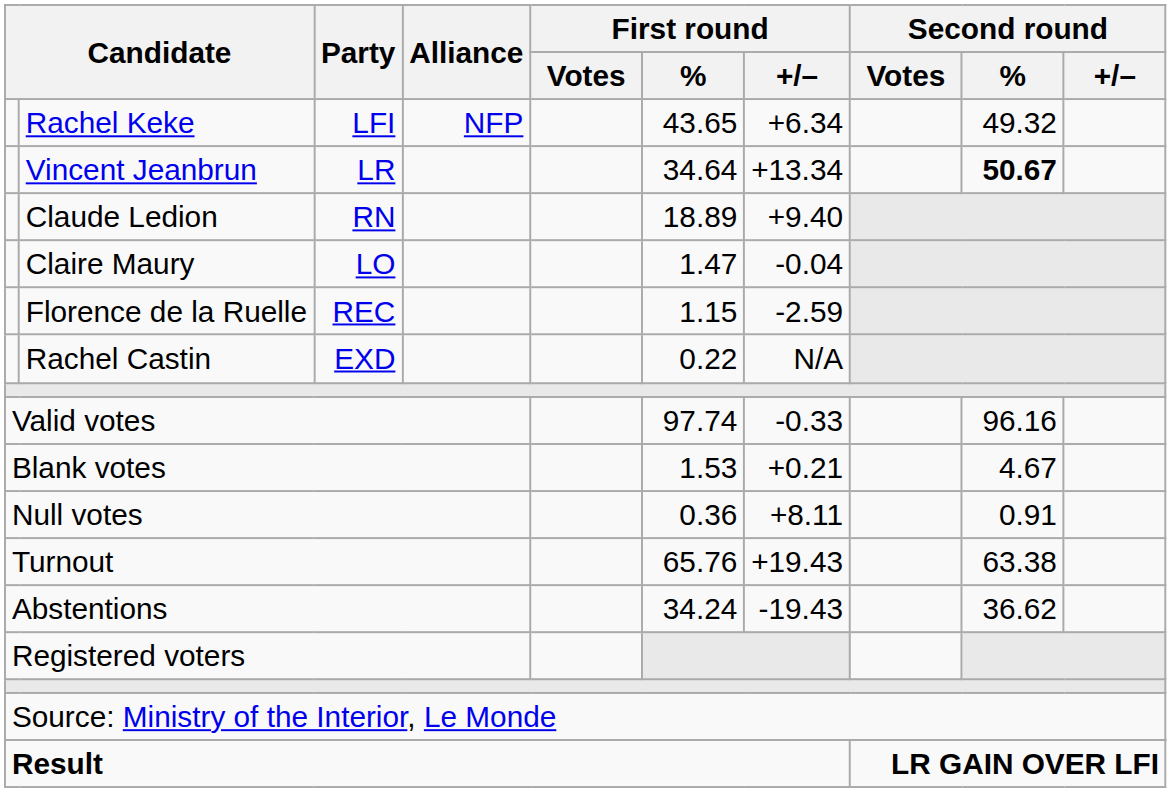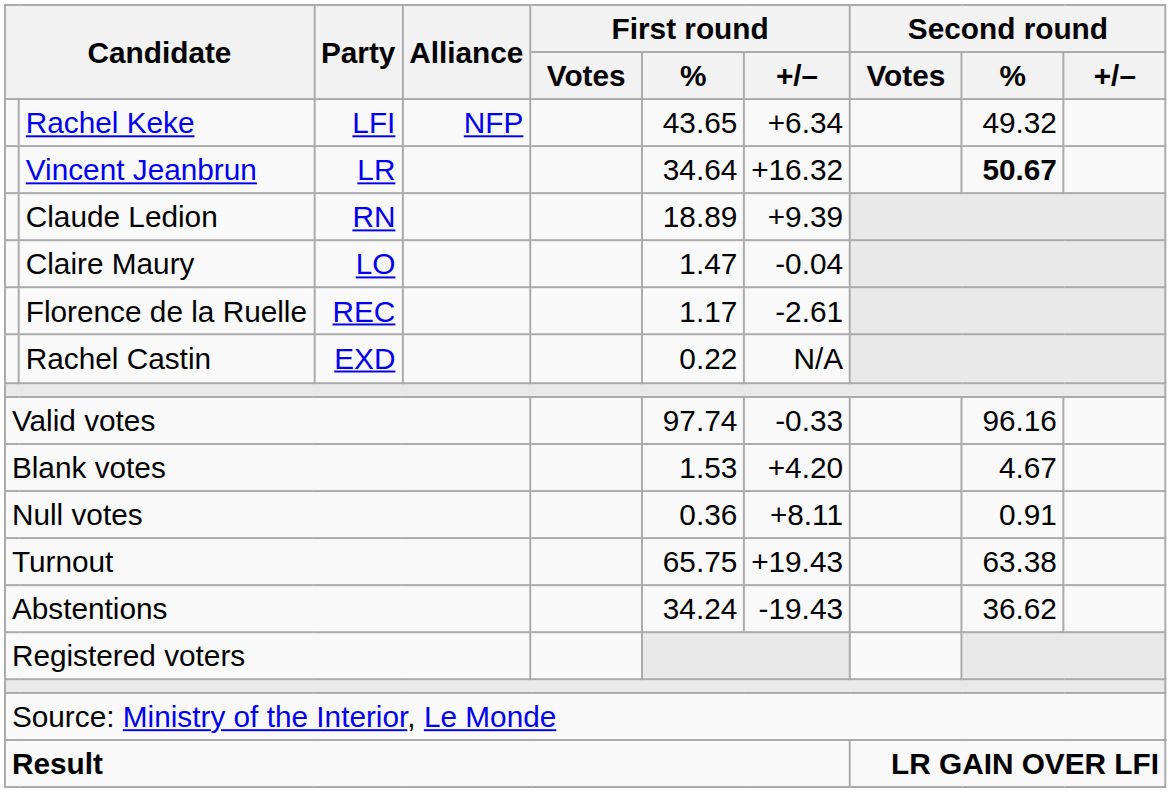(797, 170) +13.34 -> (797, 170) +16.32
(805, 217) +9.40 -> (805, 217) +9.39
(708, 312) 1.15 -> (708, 312) 1.17
(809, 312) -2.59 -> (809, 312) -2.61
(805, 467) +0.21 -> (805, 467) +4.20
(700, 561) 65.76 -> (700, 561) 65.75
